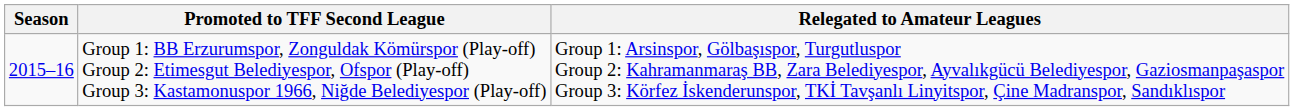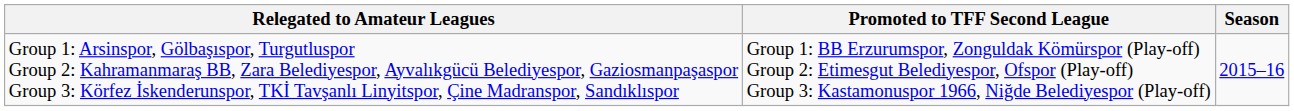columns swapped: (41, 19) <-> (920, 19)
